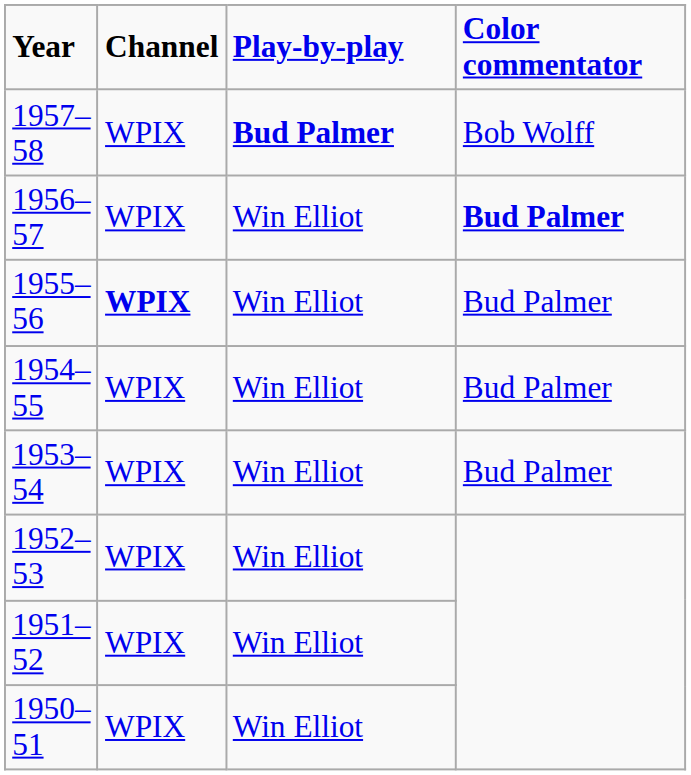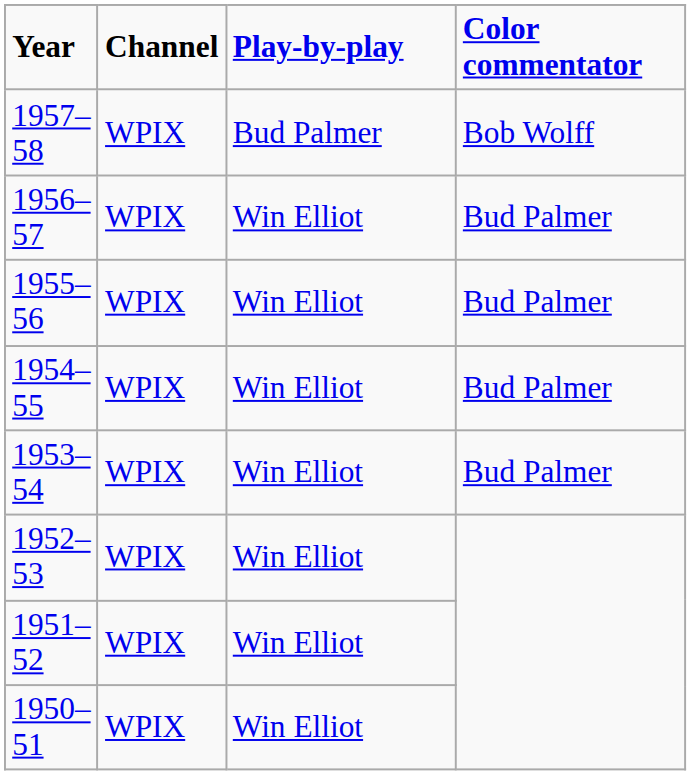(313, 132) bold -> (307, 132) normal
(543, 217) bold -> (537, 217) normal
(148, 302) bold -> (145, 302) normal
